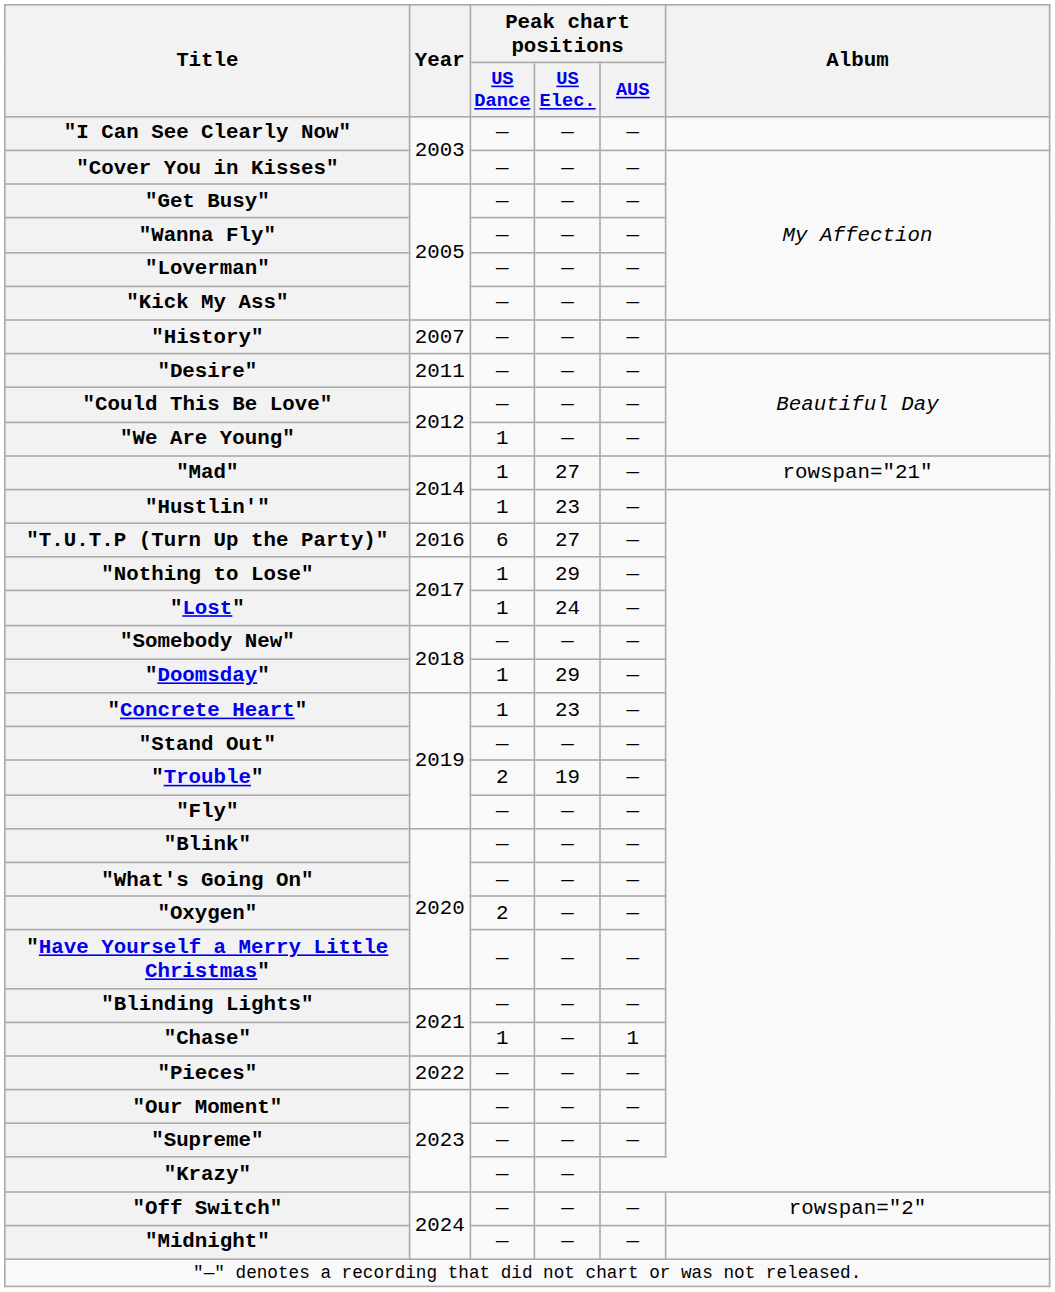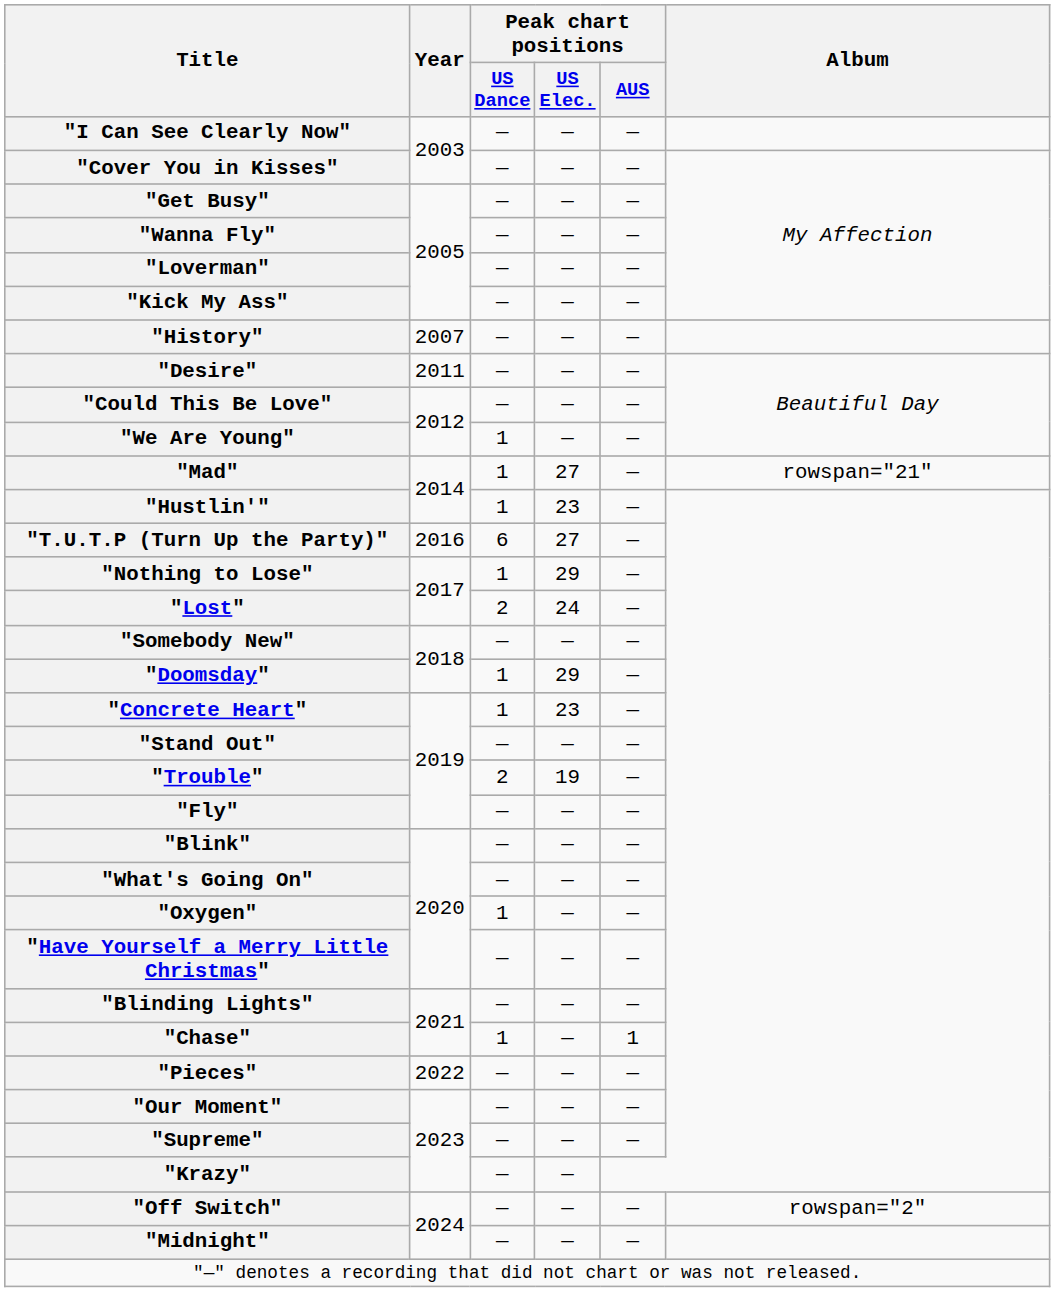(502, 608) 1 -> (502, 608) 2
(502, 913) 2 -> (502, 913) 1
